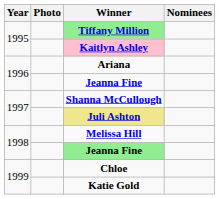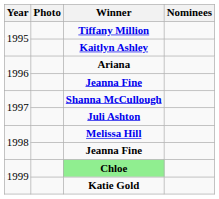(114, 30) lightgreen background -> (114, 30) no background
(114, 47) pink background -> (114, 47) no background
(114, 116) khaki background -> (114, 116) no background
(114, 151) lightgreen background -> (114, 151) no background
(114, 168) no background -> (114, 168) lightgreen background
